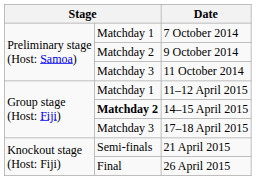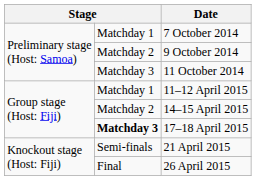(127, 109) bold -> (125, 109) normal
(125, 128) normal -> (127, 128) bold
